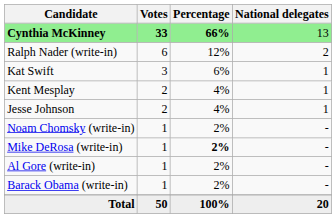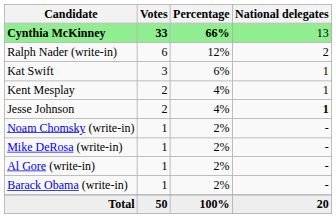(326, 109) normal -> (326, 109) bold
(221, 147) bold -> (222, 147) normal
